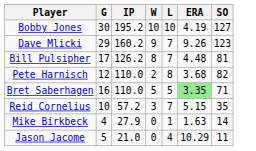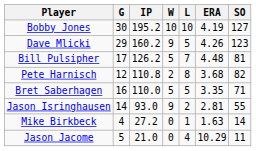(170, 44) 7 -> (187, 44) 5
(195, 44) 9.26 -> (212, 44) 4.26
(154, 59) 8 -> (171, 59) 5
(129, 75) 110.0 -> (146, 75) 110.8
(195, 91) lightgreen background -> (212, 91) no background
+ row: (59, 106)
- row: (50, 106)
(129, 122) 27.9 -> (146, 122) 27.2
